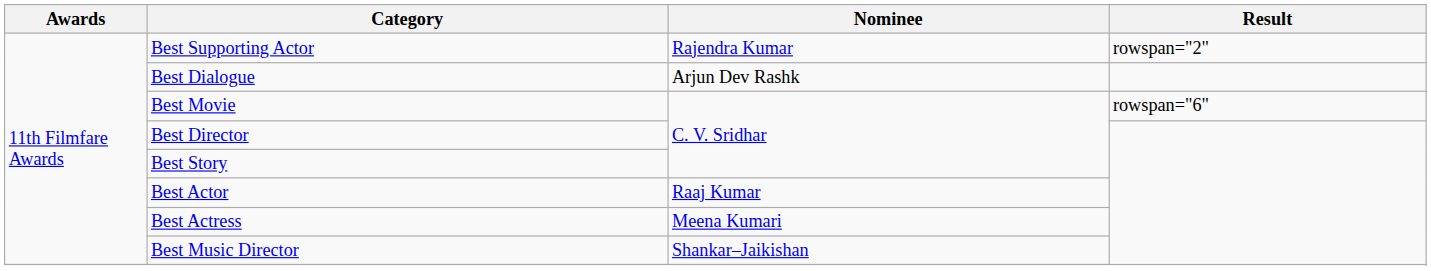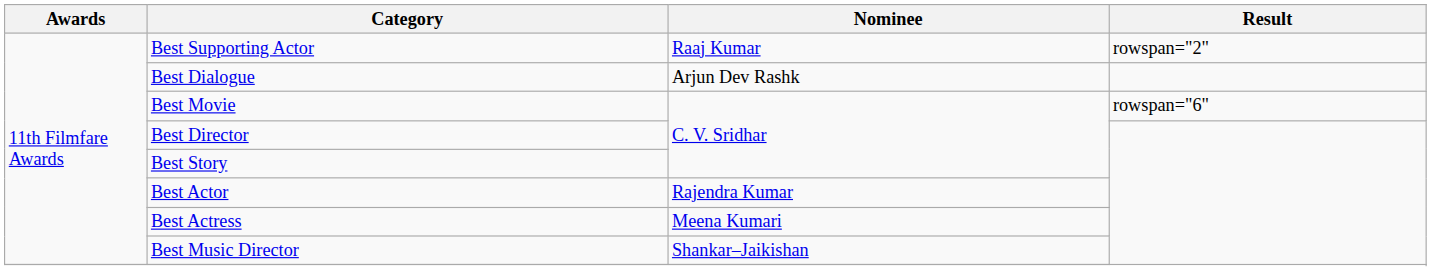(732, 47) Rajendra Kumar -> (716, 47) Raaj Kumar
(716, 192) Raaj Kumar -> (732, 192) Rajendra Kumar
